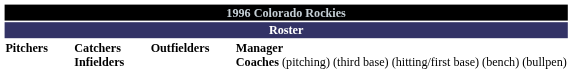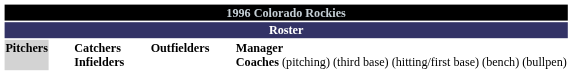(27, 47) no background -> (27, 47) lightgrey background
